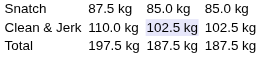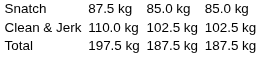(172, 27) lavender background -> (172, 27) no background
